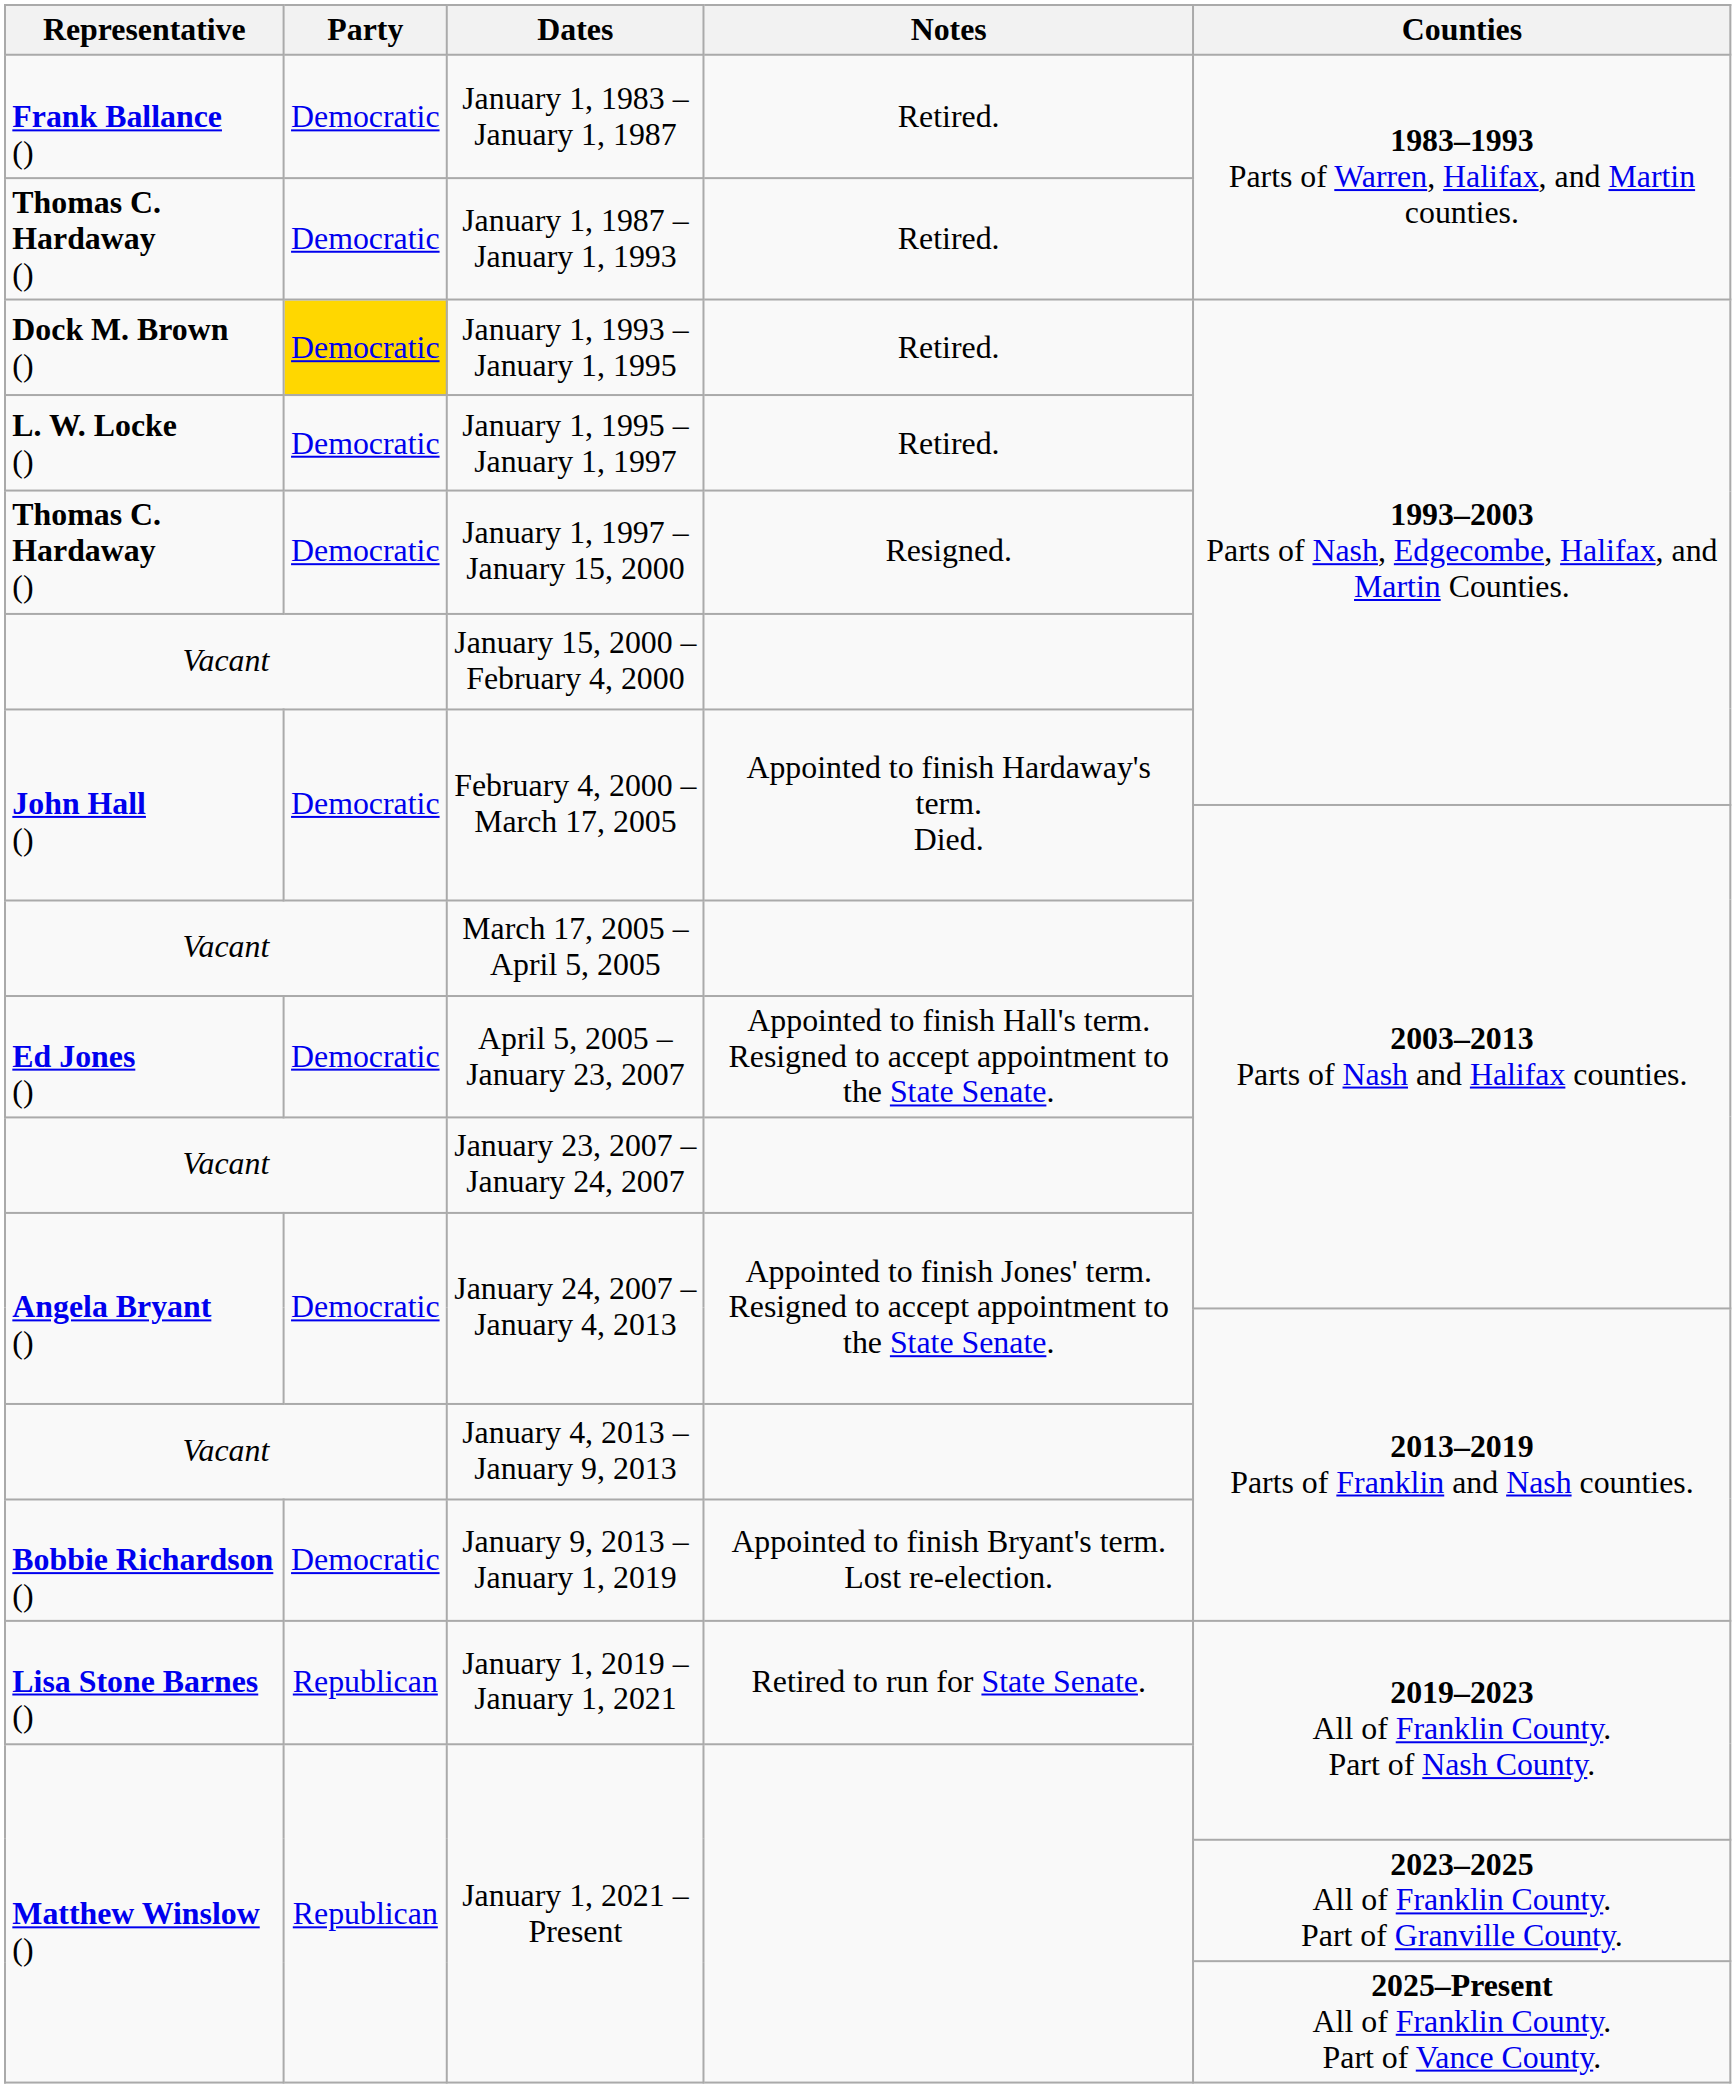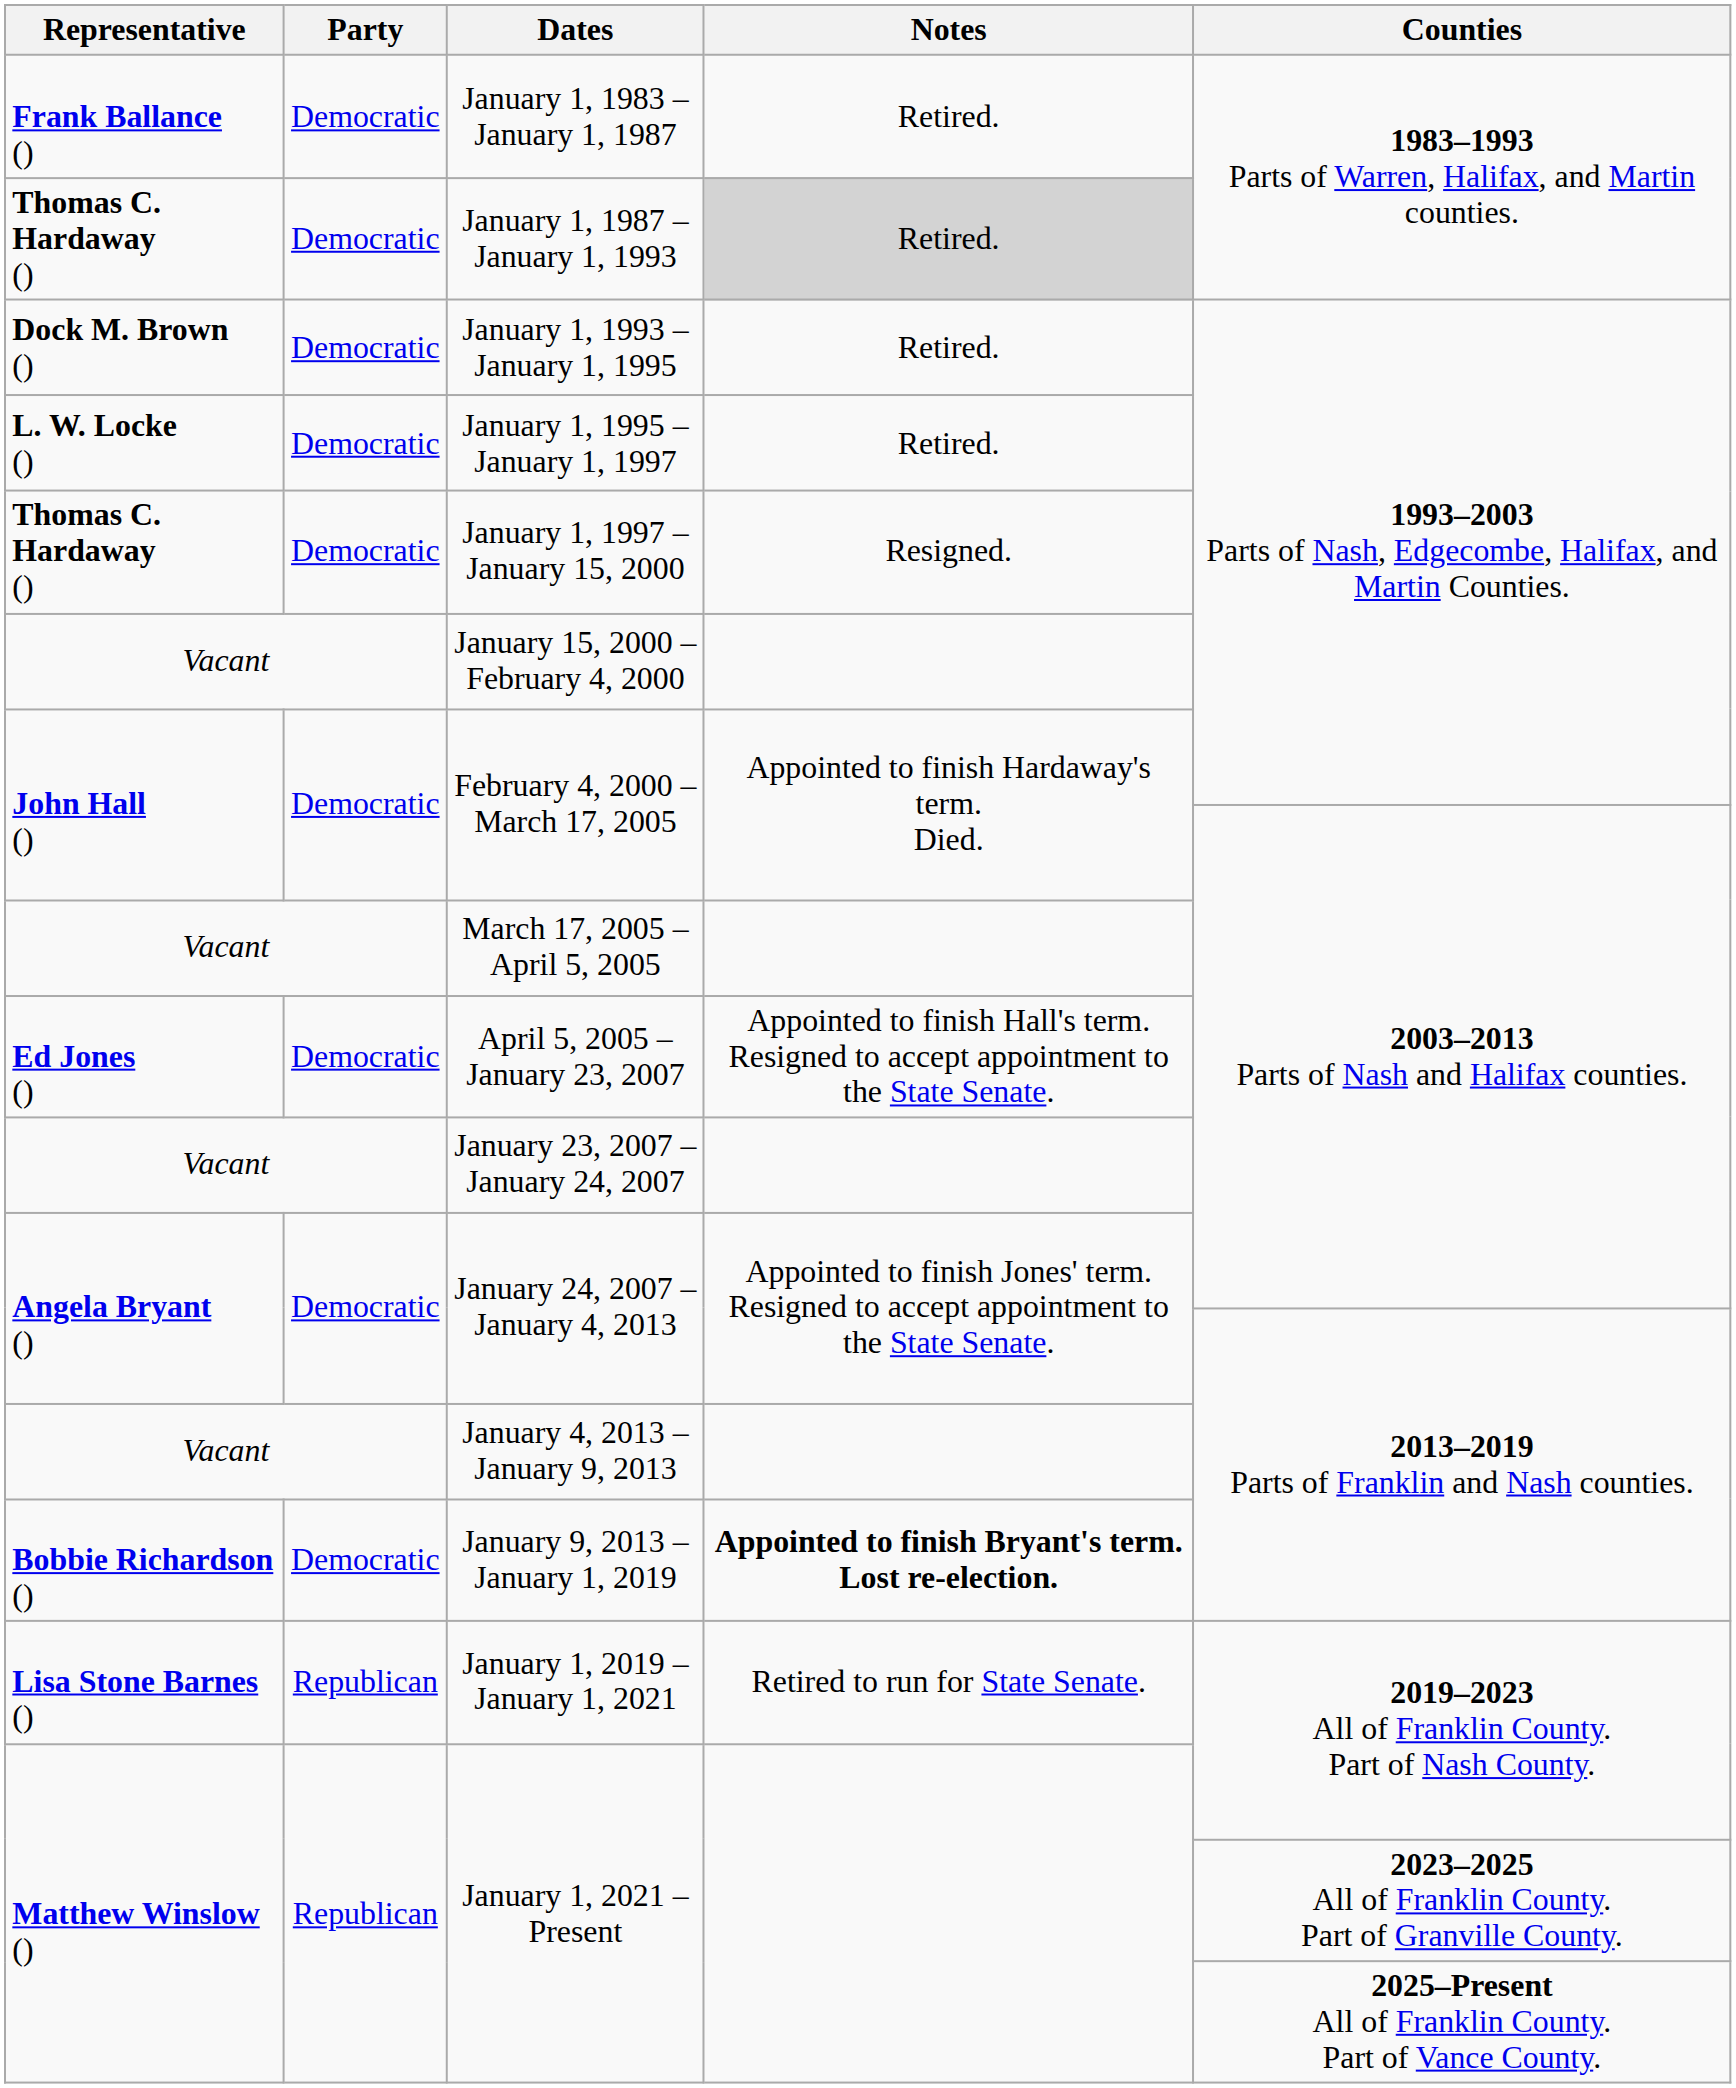(949, 238) no background -> (949, 238) lightgrey background
(365, 347) gold background -> (365, 347) no background
(949, 1559) normal -> (949, 1559) bold
